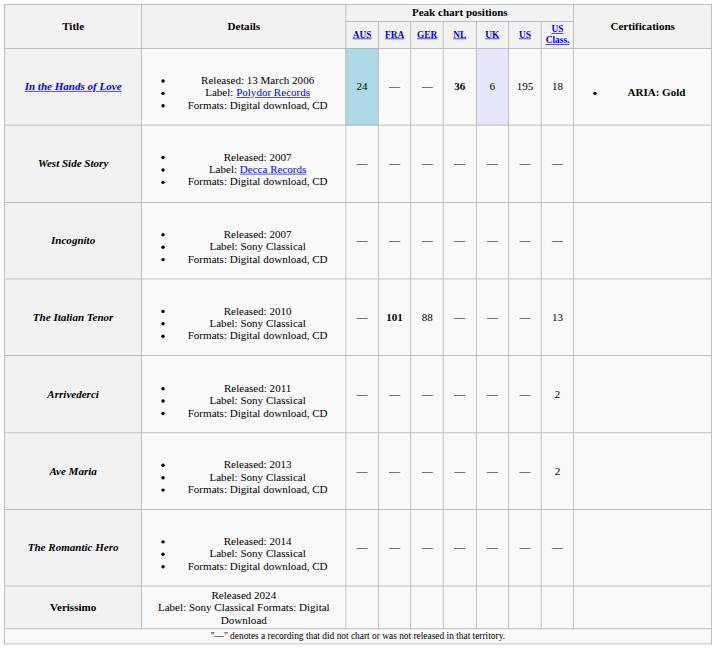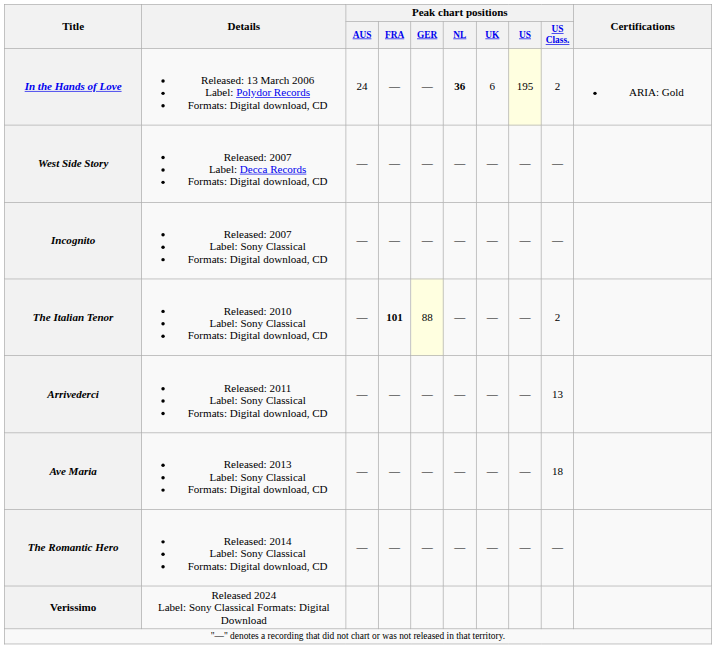(362, 86) lightblue background -> (362, 86) no background
(492, 86) lavender background -> (492, 86) no background
(525, 86) no background -> (525, 86) lightyellow background
(558, 86) 18 -> (558, 86) 2
(643, 93) bold -> (643, 93) normal
(427, 317) no background -> (427, 317) lightyellow background
(558, 317) 13 -> (558, 317) 2
(558, 394) 2 -> (558, 394) 13
(558, 471) 2 -> (558, 471) 18
